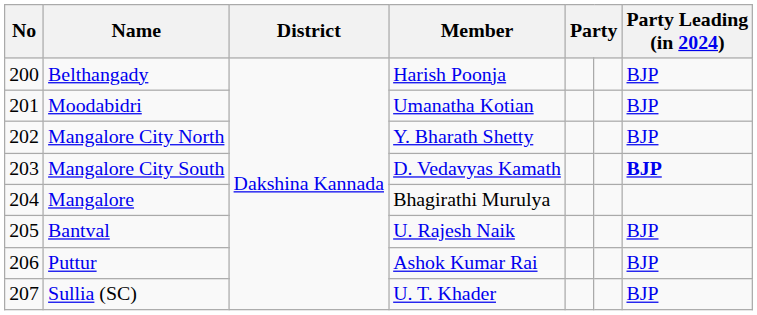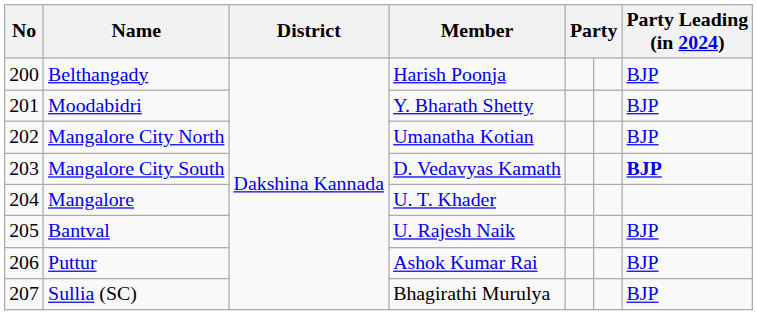(463, 105) Umanatha Kotian -> (463, 105) Y. Bharath Shetty
(463, 136) Y. Bharath Shetty -> (463, 136) Umanatha Kotian
(472, 199) Bhagirathi Murulya -> (445, 199) U. T. Khader
(445, 294) U. T. Khader -> (472, 294) Bhagirathi Murulya
